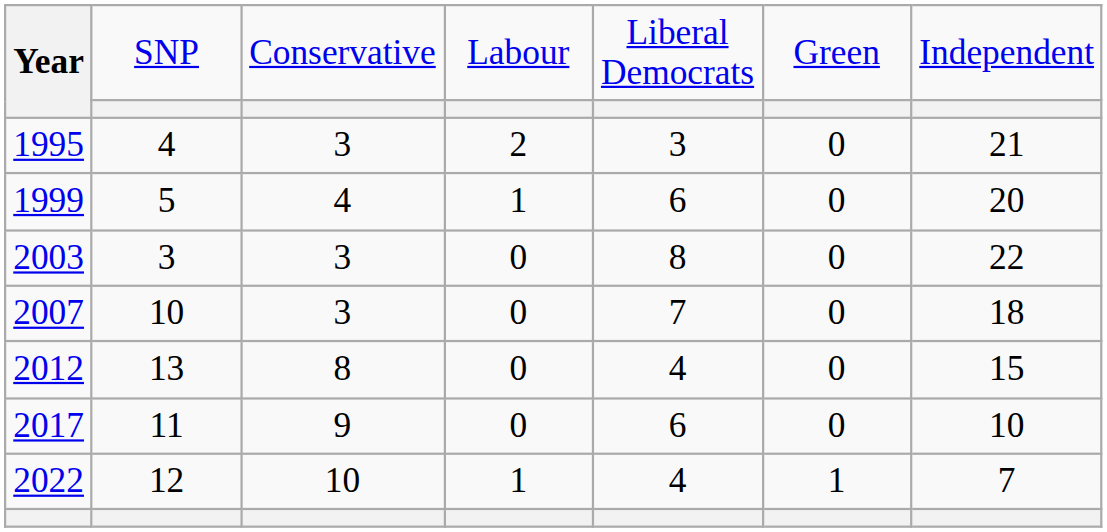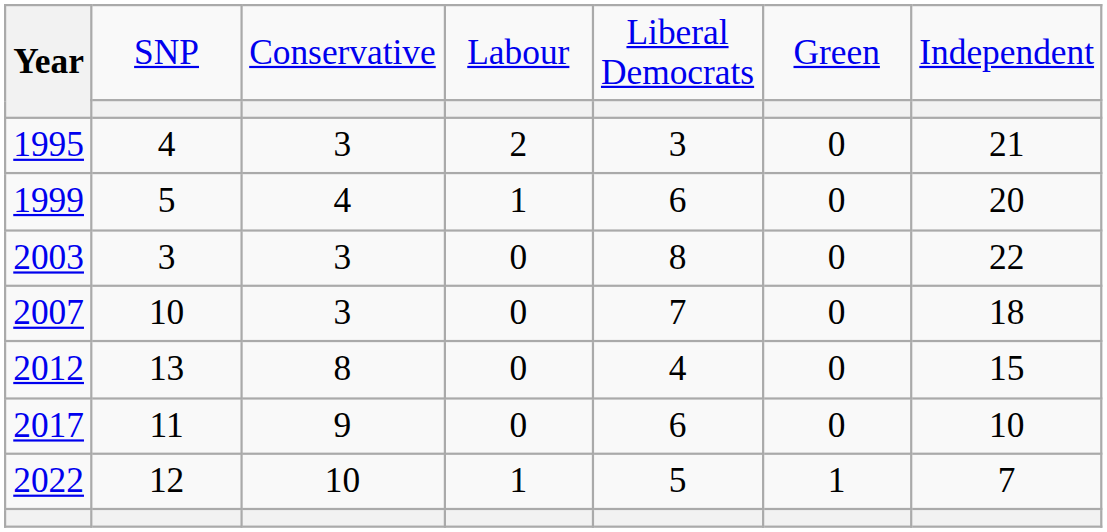(677, 481) 4 -> (677, 481) 5
